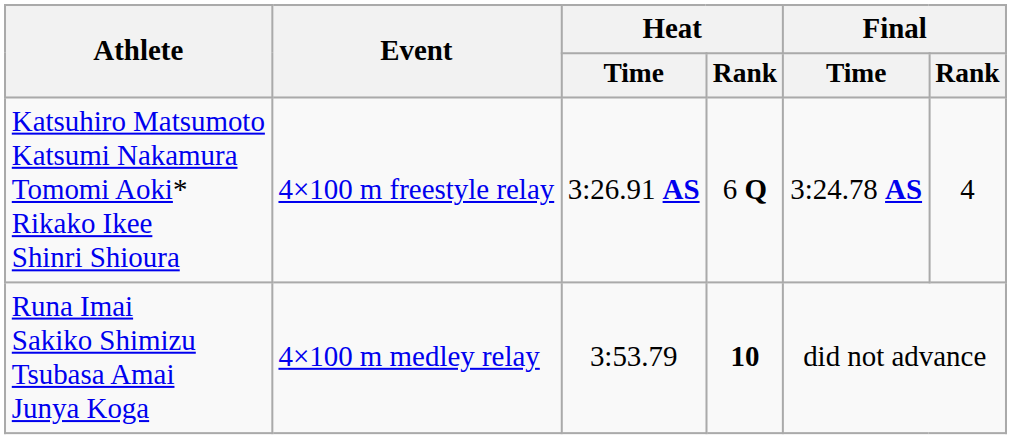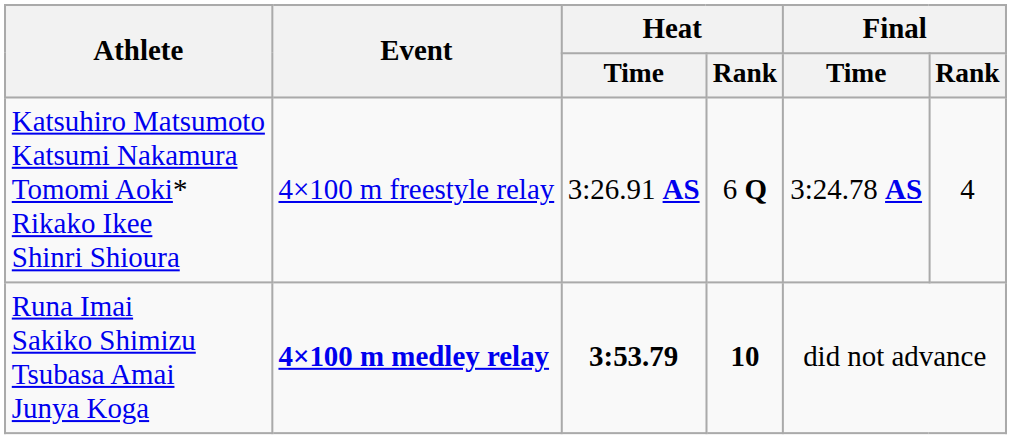(409, 357) normal -> (414, 357) bold
(634, 357) normal -> (634, 357) bold
